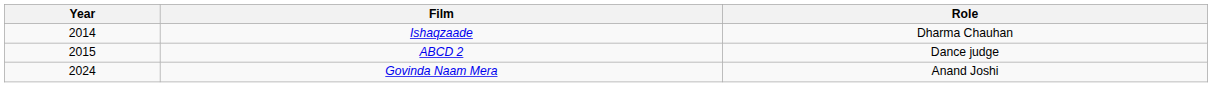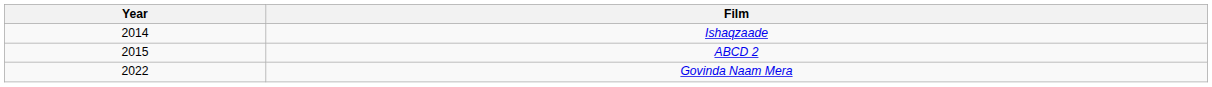- column: (965, 14)
(82, 71) 2024 -> (135, 71) 2022
